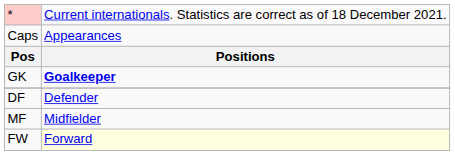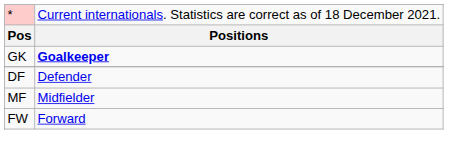- row: (23, 35)
(68, 139) lightyellow background -> (62, 118) no background
